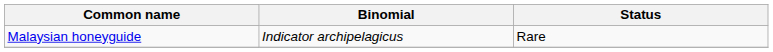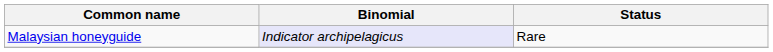(333, 36) no background -> (333, 36) lavender background
